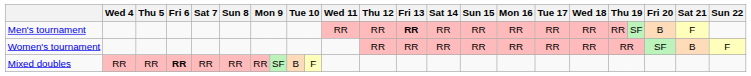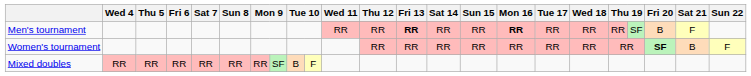(516, 30) normal -> (516, 30) bold
(660, 46) normal -> (660, 46) bold
(179, 63) bold -> (179, 63) normal
